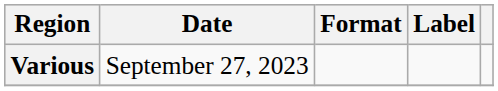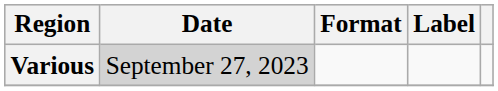(207, 64) no background -> (207, 64) lightgrey background
